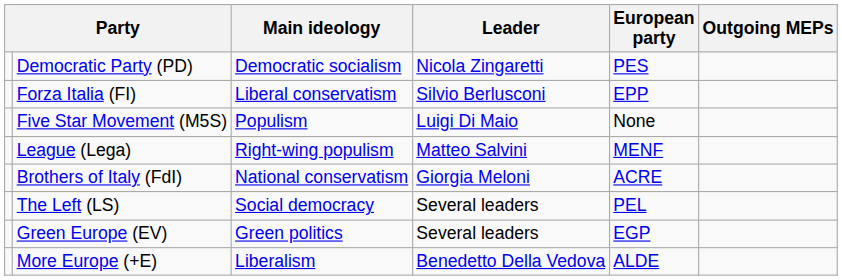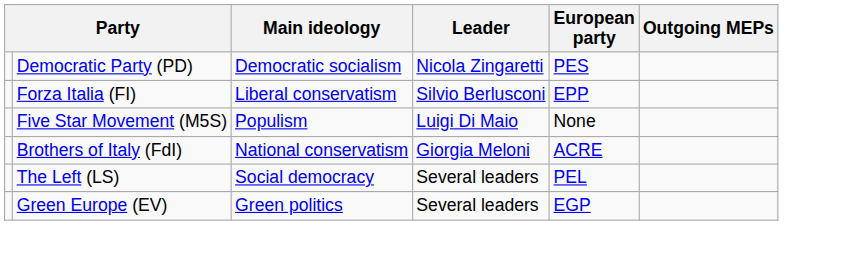- row: (74, 149)
- row: (87, 261)
